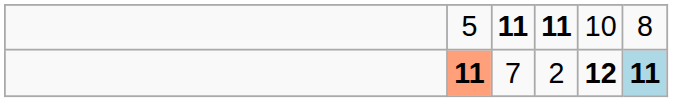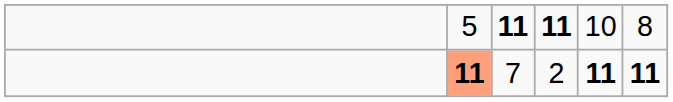(601, 72) 12 -> (601, 72) 11
(645, 72) lightblue background -> (645, 72) no background
